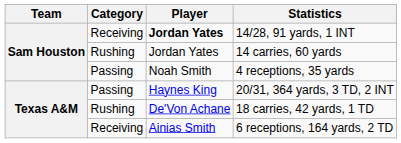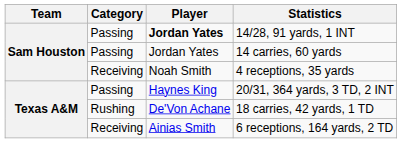(117, 33) Receiving -> (112, 33) Passing
(113, 52) Rushing -> (112, 52) Passing
(112, 71) Passing -> (117, 71) Receiving
